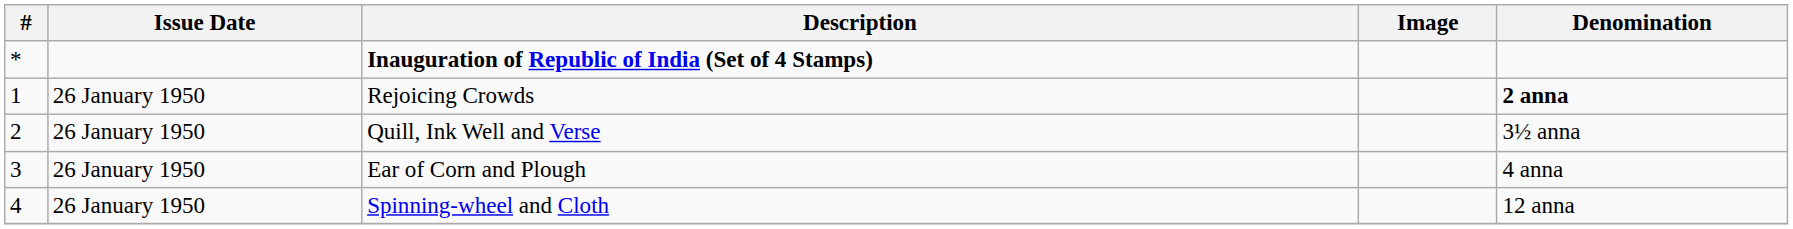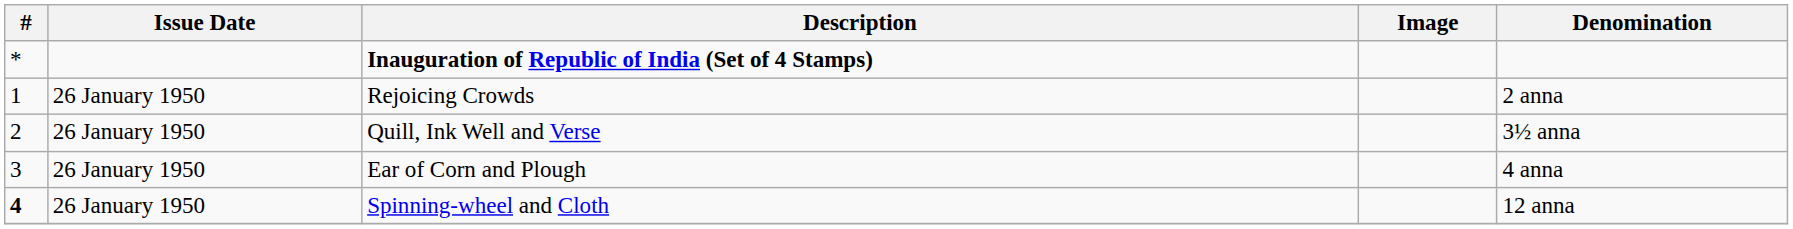(1535, 95) bold -> (1533, 95) normal
(16, 205) normal -> (16, 205) bold
